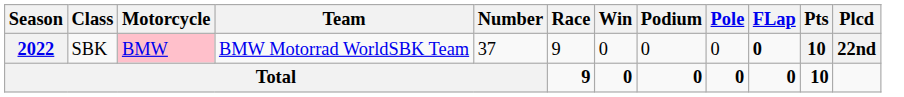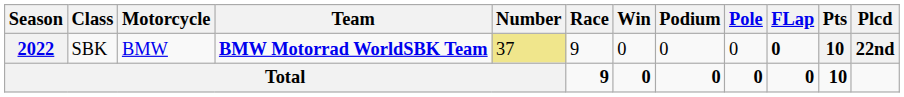(145, 48) pink background -> (145, 48) no background
(344, 48) normal -> (353, 48) bold
(487, 48) no background -> (505, 48) khaki background
